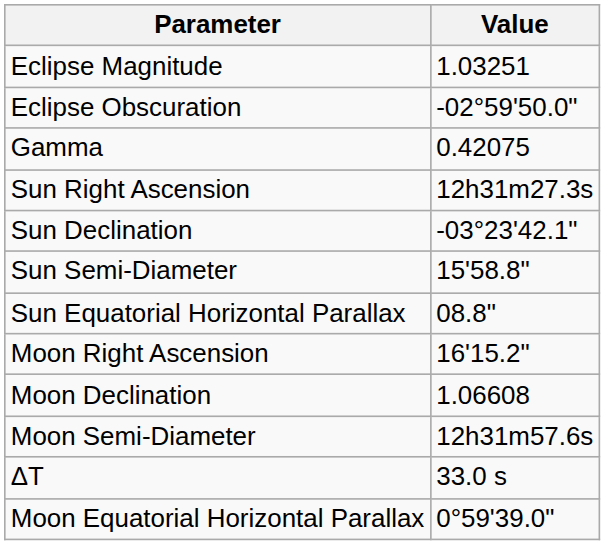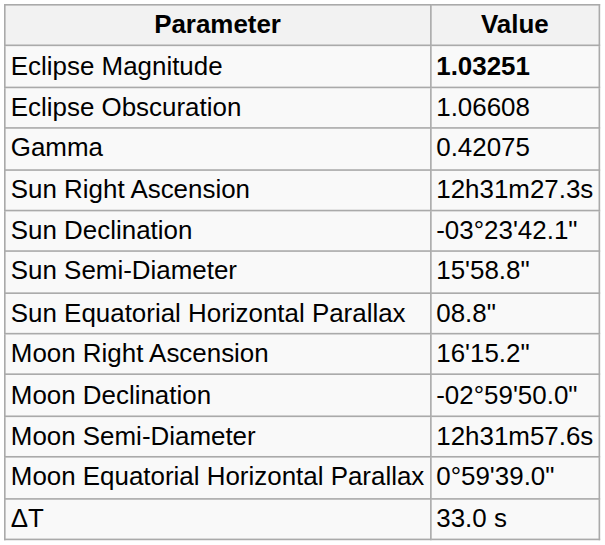(483, 66) normal -> (483, 66) bold
(507, 107) -02°59'50.0" -> (483, 107) 1.06608
(483, 395) 1.06608 -> (507, 395) -02°59'50.0"
rows swapped: (218, 518) <-> (27, 477)
